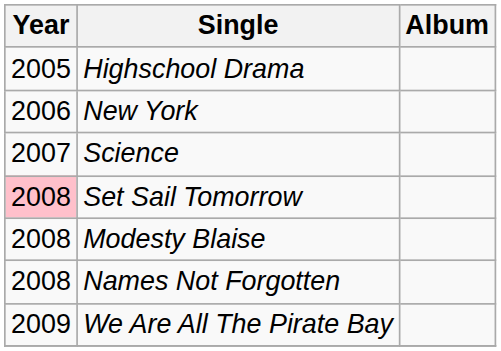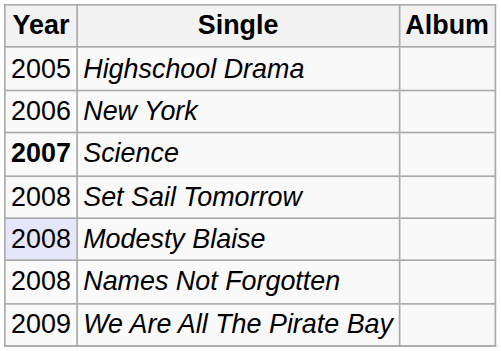(41, 153) normal -> (41, 153) bold
(41, 196) pink background -> (41, 196) no background
(41, 238) no background -> (41, 238) lavender background
